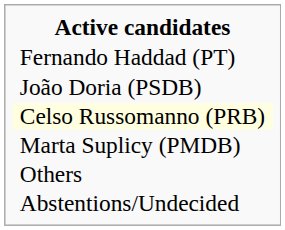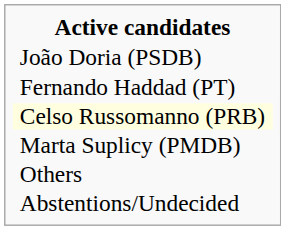(127, 58) Fernando Haddad (PT) -> (111, 58) João Doria (PSDB)
(111, 87) João Doria (PSDB) -> (127, 87) Fernando Haddad (PT)
